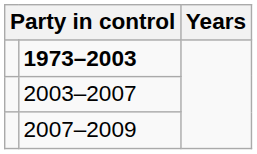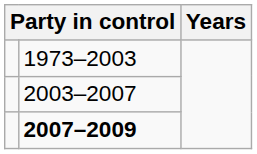(80, 58) bold -> (80, 58) normal
(80, 129) normal -> (80, 129) bold
